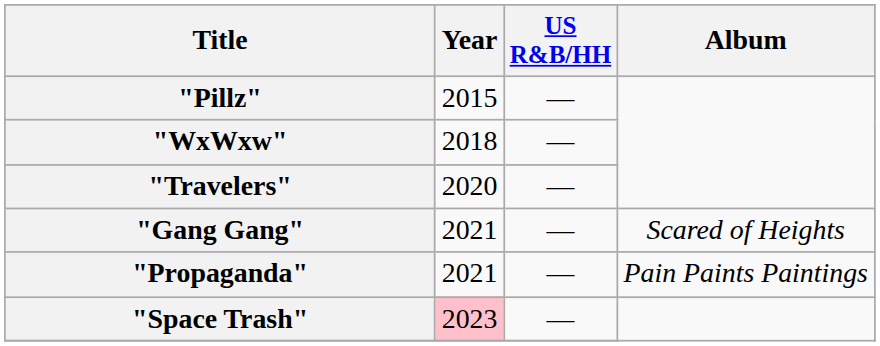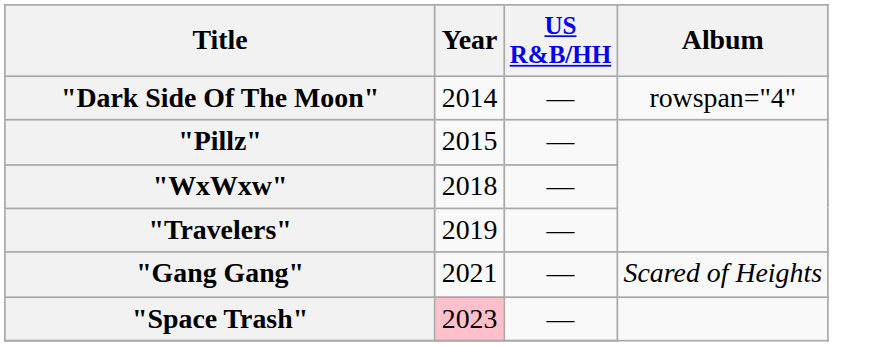+ row: (220, 97)
(470, 185) 2020 -> (470, 229) 2019
- row: (220, 274)
